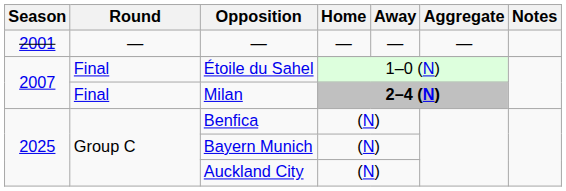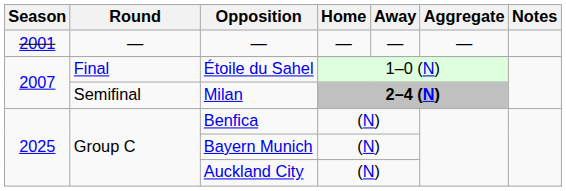(92, 95) Final -> (107, 95) Semifinal
